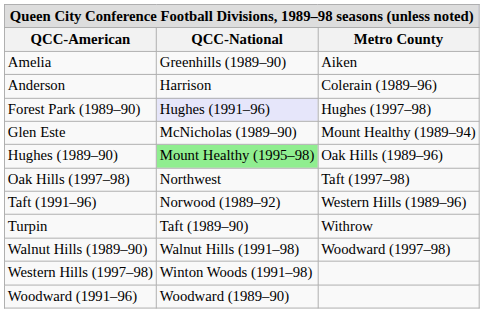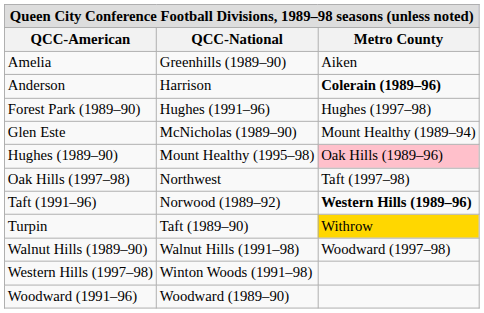(379, 86) normal -> (381, 86) bold
(215, 109) lavender background -> (215, 109) no background
(237, 156) lightgreen background -> (237, 156) no background
(382, 156) no background -> (382, 156) pink background
(394, 202) normal -> (396, 202) bold
(347, 226) no background -> (347, 226) gold background
